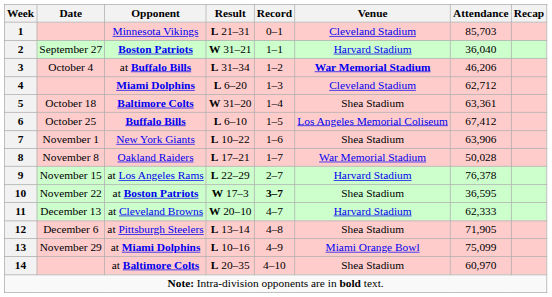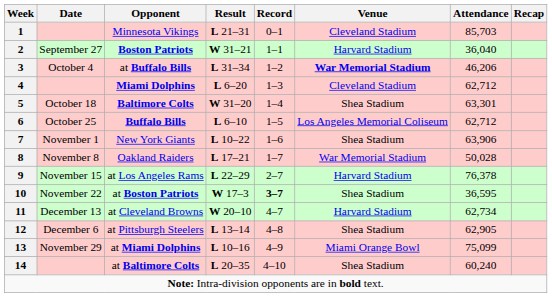(481, 103) 63,361 -> (481, 103) 63,301
(481, 121) 67,412 -> (481, 121) 62,712
(481, 211) 62,333 -> (481, 211) 62,734
(481, 229) 71,905 -> (481, 229) 62,905
(481, 265) 60,970 -> (481, 265) 60,240
